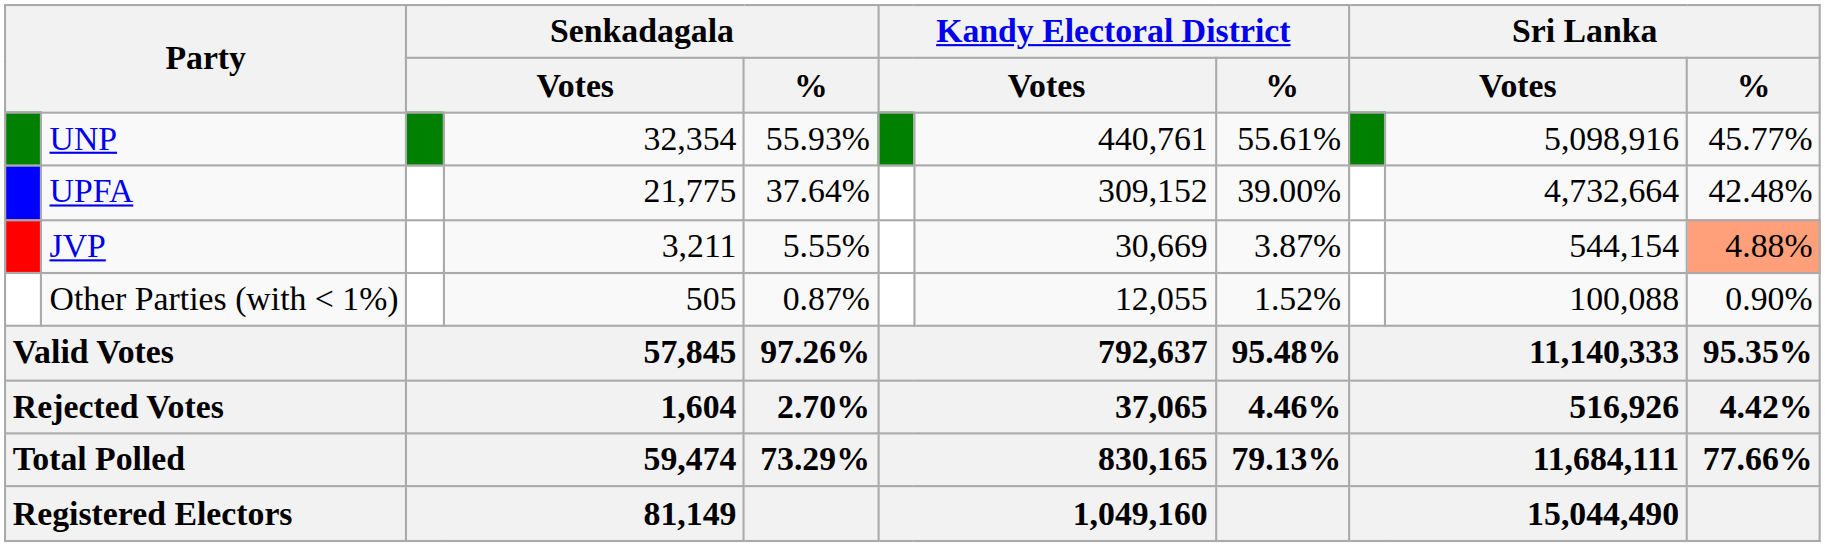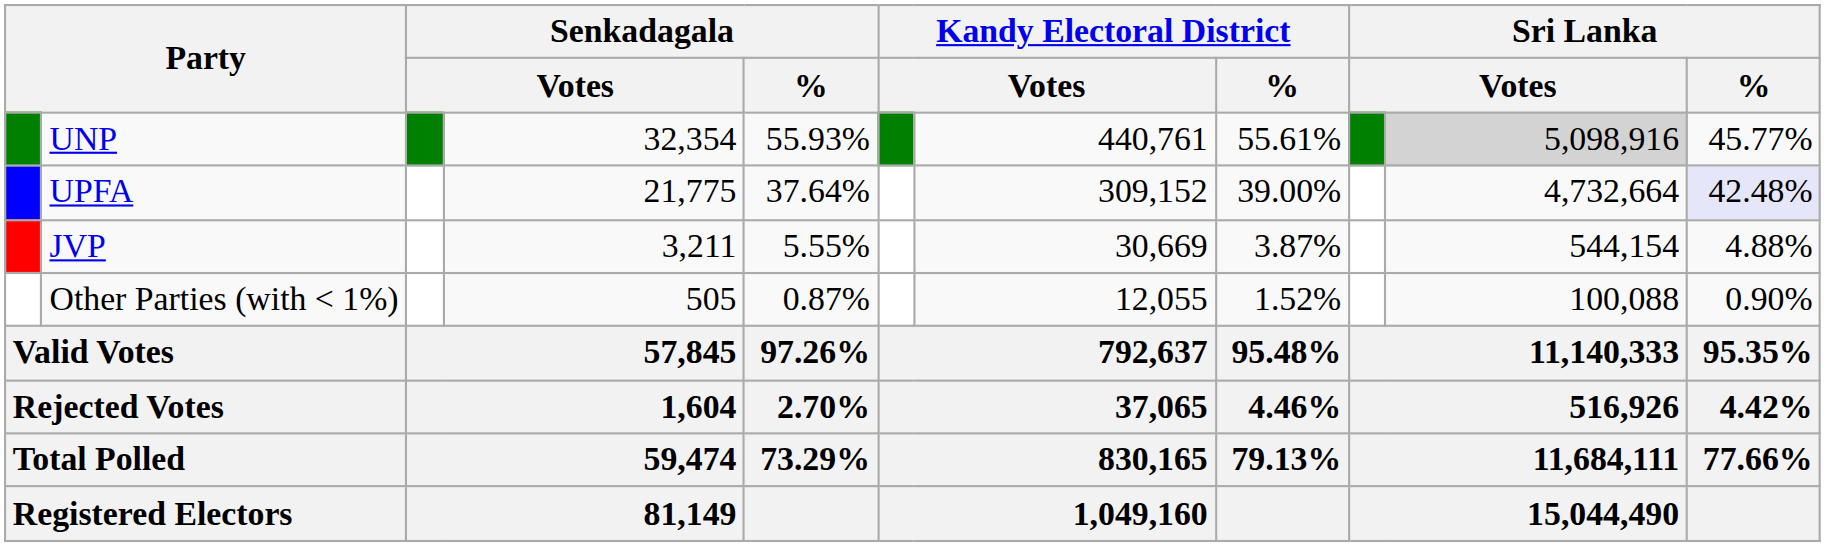(1612, 138) no background -> (1612, 138) lightgrey background
(1760, 191) no background -> (1760, 191) lavender background
(1769, 245) lightsalmon background -> (1769, 245) no background
